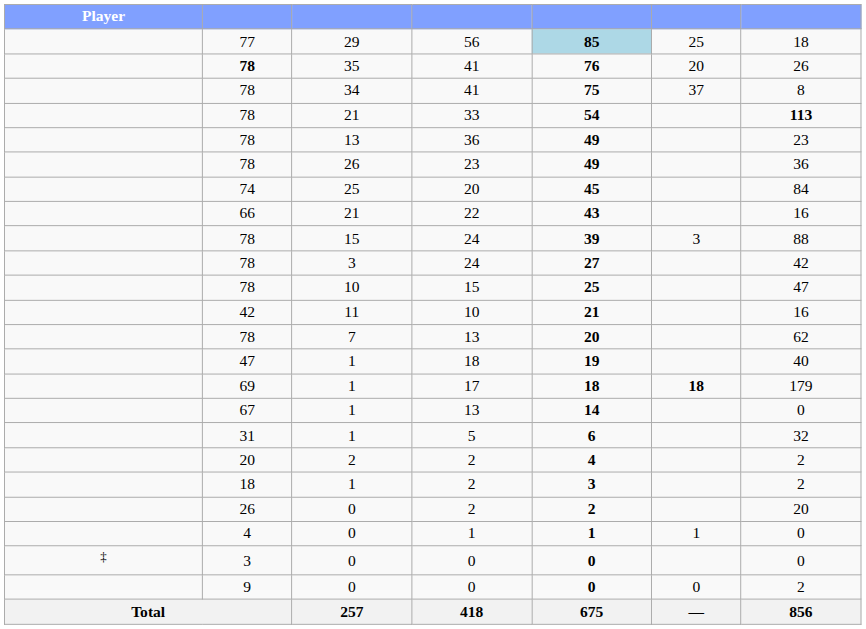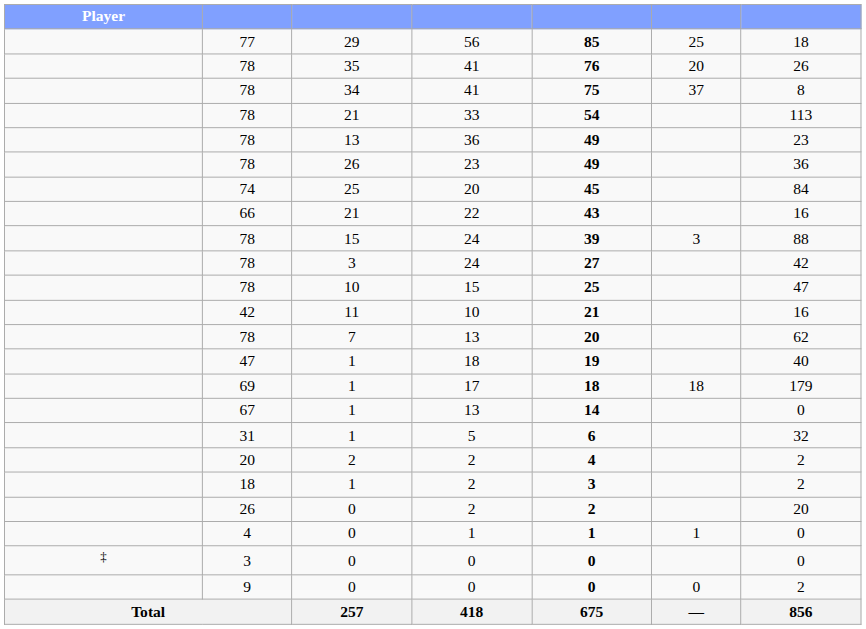(592, 41) lightblue background -> (592, 41) no background
(247, 66) bold -> (247, 66) normal
(801, 115) bold -> (801, 115) normal
(696, 386) bold -> (696, 386) normal
